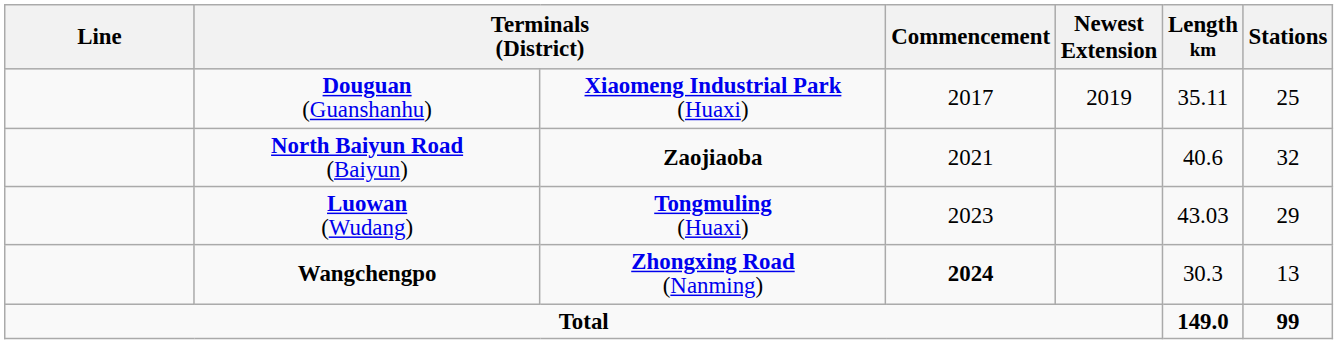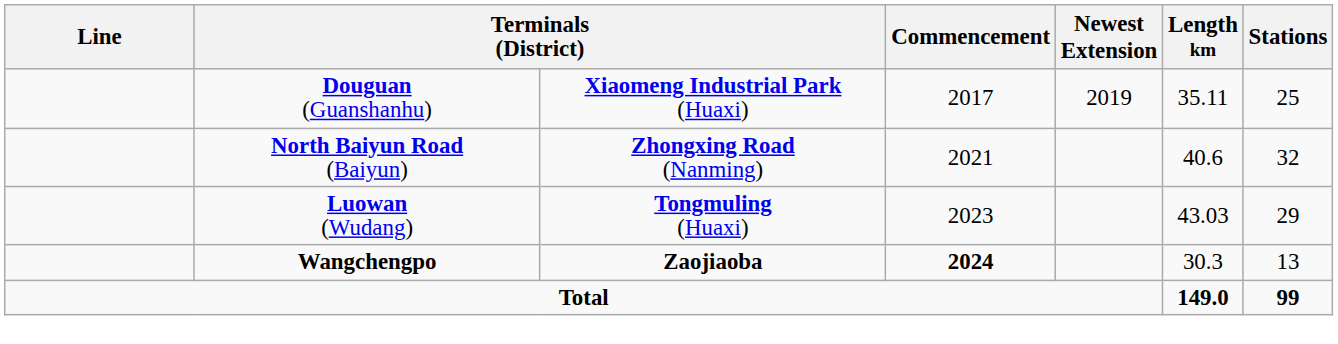(713, 157) Zaojiaoba -> (713, 157) Zhongxing Road (Nanming)
(713, 274) Zhongxing Road (Nanming) -> (713, 262) Zaojiaoba
